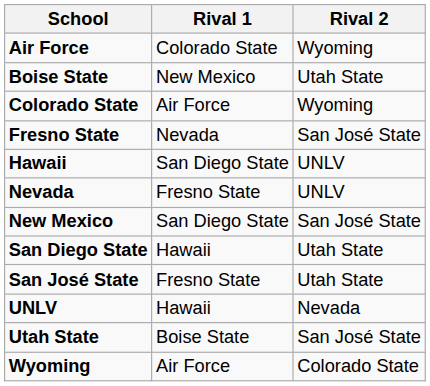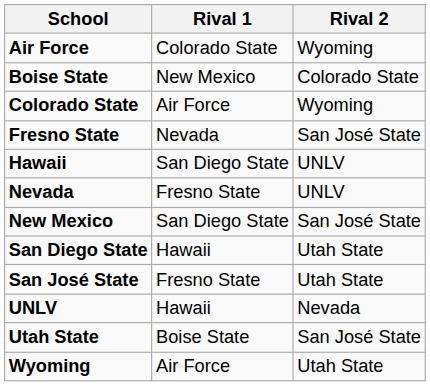(340, 76) Utah State -> (358, 76) Colorado State
(358, 366) Colorado State -> (340, 366) Utah State
